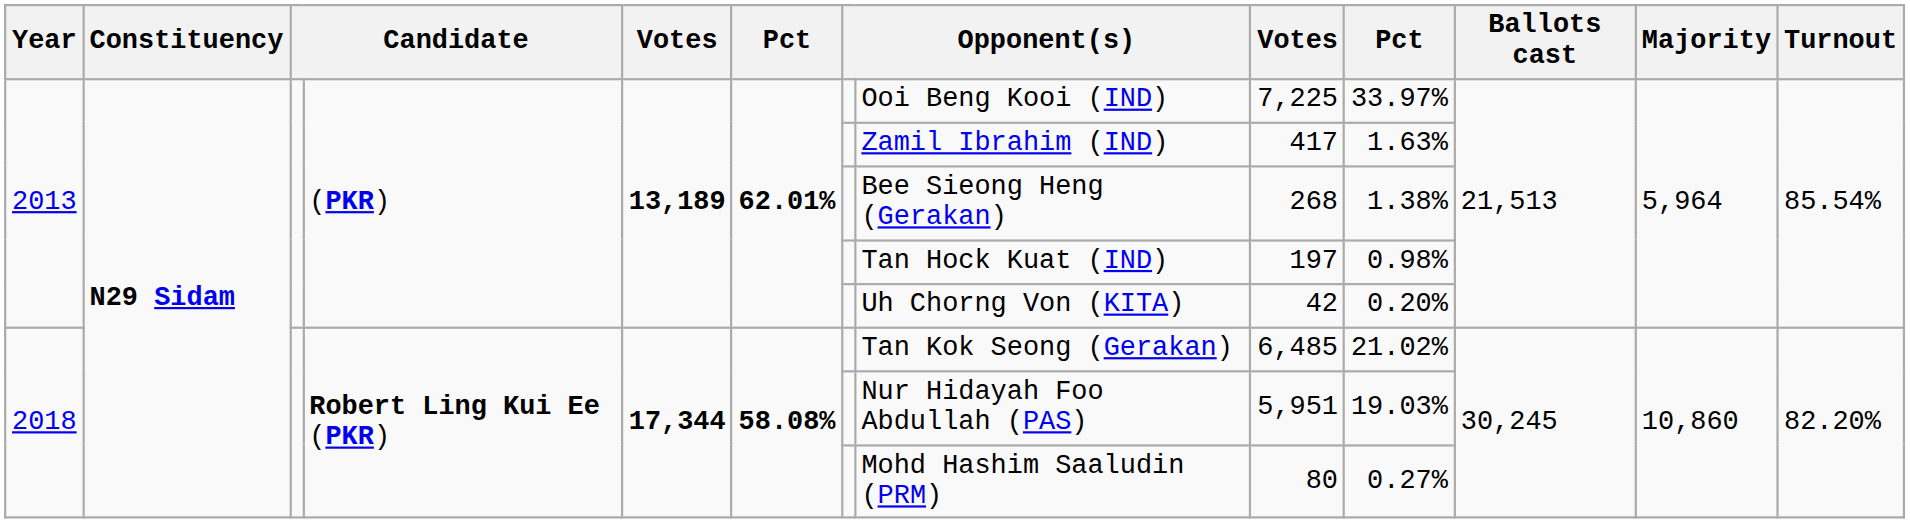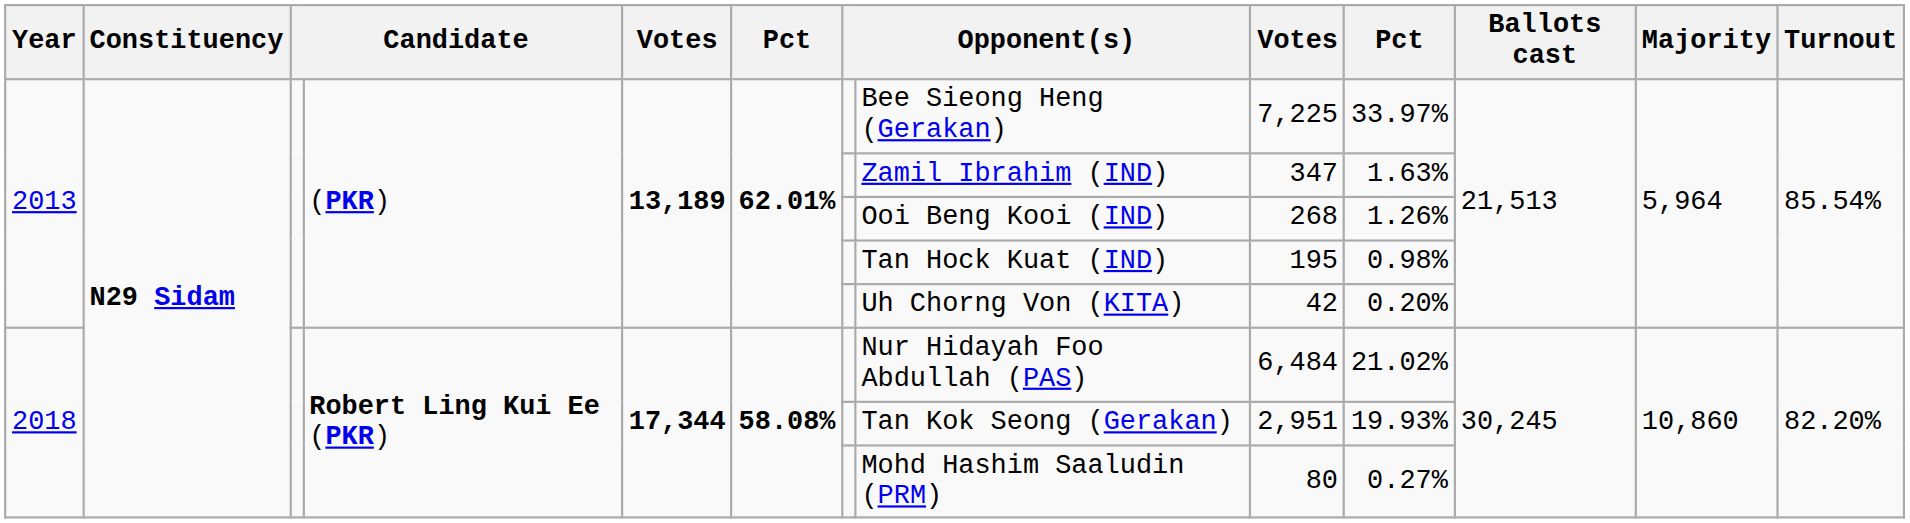(1015, 101) Ooi Beng Kooi (IND) -> (983, 116) Bee Sieong Heng (Gerakan)
(1314, 144) 417 -> (1314, 175) 347
(983, 203) Bee Sieong Heng (Gerakan) -> (1015, 218) Ooi Beng Kooi (IND)
(1407, 203) 1.38% -> (1407, 218) 1.26%
(1314, 262) 197 -> (1314, 262) 195
(1047, 349) Tan Kok Seong (Gerakan) -> (983, 364) Nur Hidayah Foo Abdullah (PAS)
(1298, 349) 6,485 -> (1298, 364) 6,484
(983, 407) Nur Hidayah Foo Abdullah (PAS) -> (1047, 423) Tan Kok Seong (Gerakan)
(1298, 407) 5,951 -> (1298, 423) 2,951
(1399, 407) 19.03% -> (1399, 423) 19.93%
